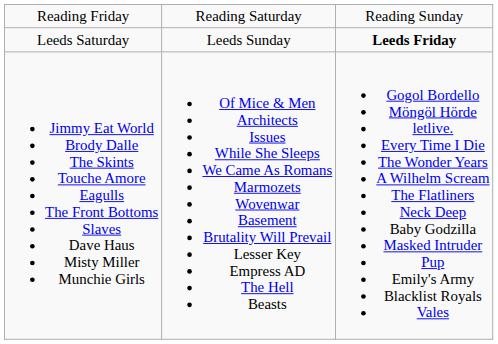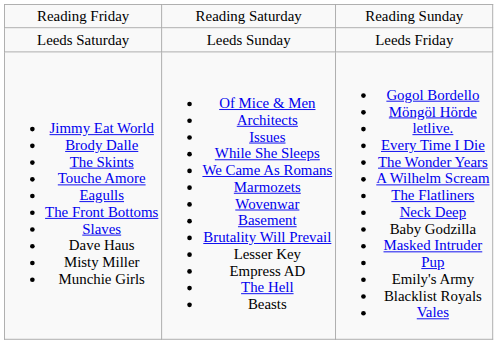(414, 39) bold -> (414, 39) normal
